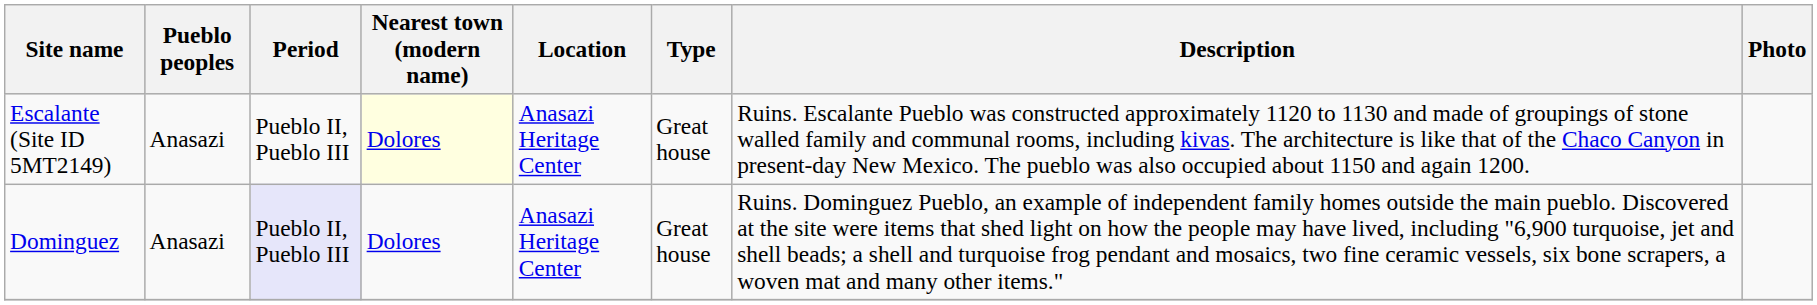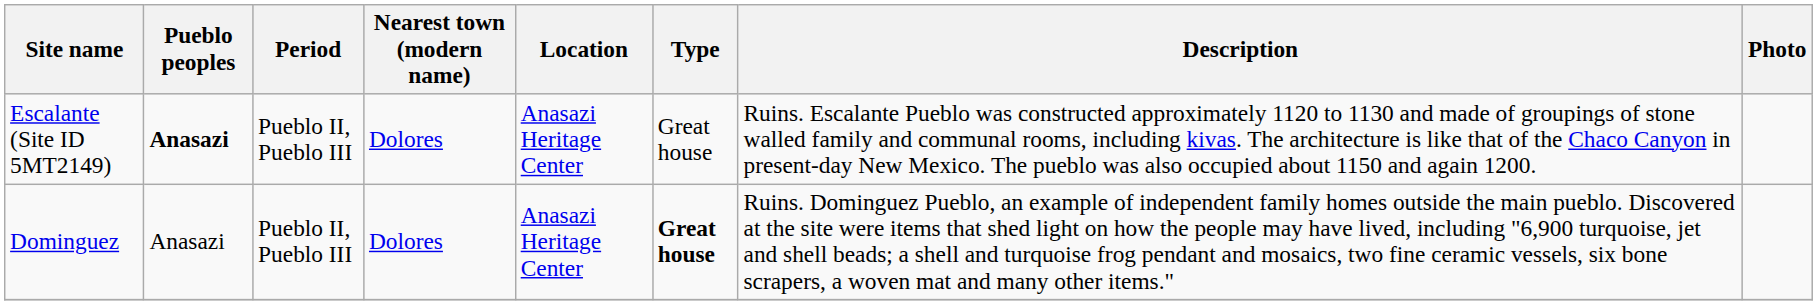(187, 138) normal -> (189, 138) bold
(404, 138) lightyellow background -> (406, 138) no background
(303, 241) lavender background -> (305, 241) no background
(683, 241) normal -> (687, 241) bold
